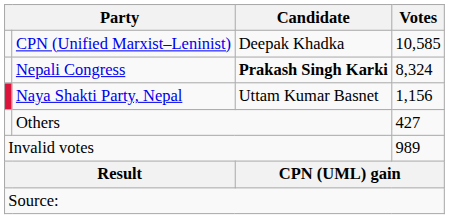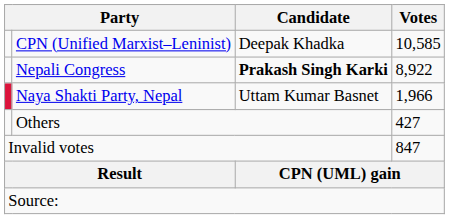(414, 69) 8,324 -> (414, 69) 8,922
(414, 95) 1,156 -> (414, 95) 1,966
(408, 148) 989 -> (408, 148) 847
